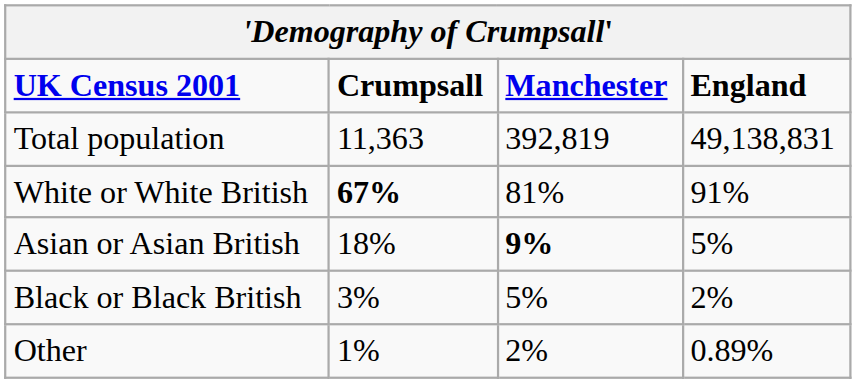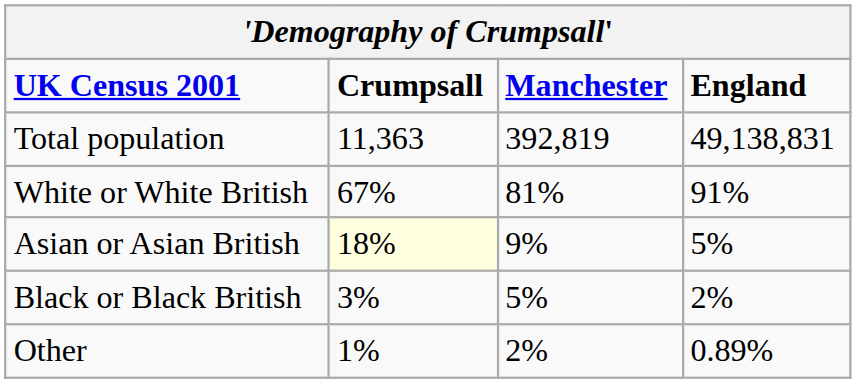(369, 190) bold -> (366, 190) normal
(366, 243) no background -> (366, 243) lightyellow background
(529, 243) bold -> (527, 243) normal
